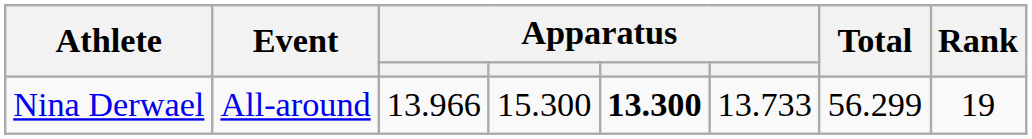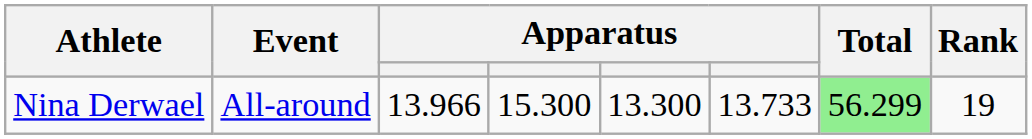(654, 105) bold -> (654, 105) normal
(875, 105) no background -> (875, 105) lightgreen background
